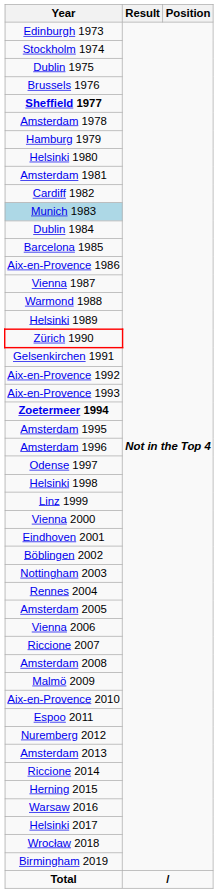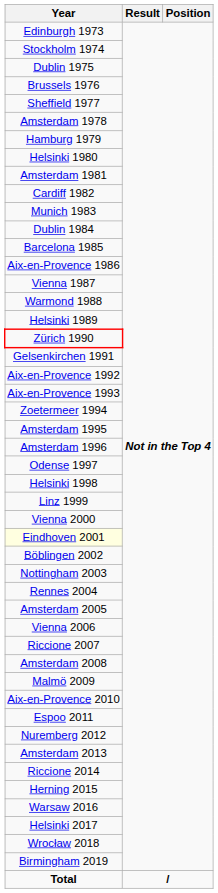(64, 103) bold -> (64, 103) normal
(64, 211) lightblue background -> (64, 211) no background
(64, 411) bold -> (64, 411) normal
(64, 537) no background -> (64, 537) lightyellow background
